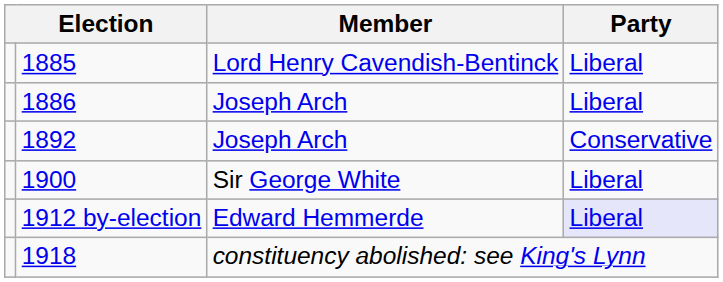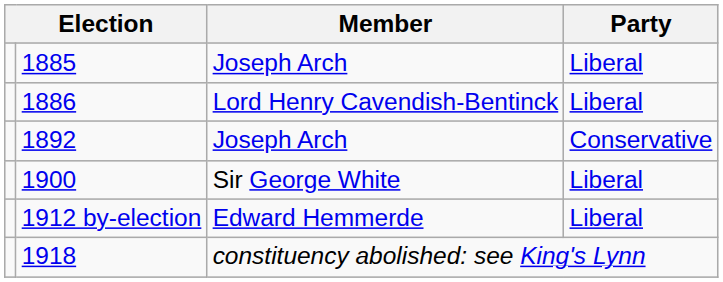(385, 62) Lord Henry Cavendish-Bentinck -> (280, 62) Joseph Arch
(280, 101) Joseph Arch -> (385, 101) Lord Henry Cavendish-Bentinck
(606, 218) lavender background -> (606, 218) no background
